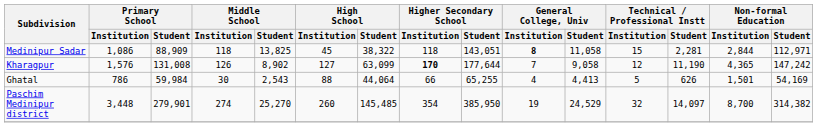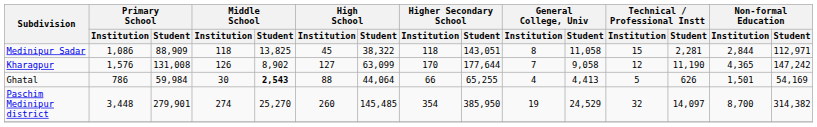(534, 51) bold -> (534, 51) normal
(430, 65) bold -> (430, 65) normal
(275, 80) normal -> (275, 80) bold
